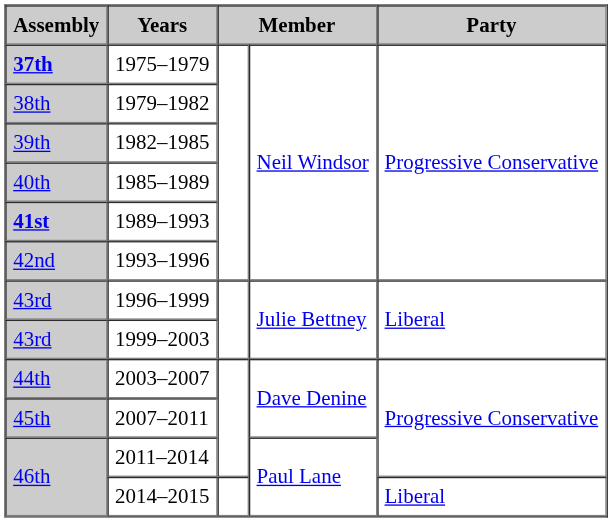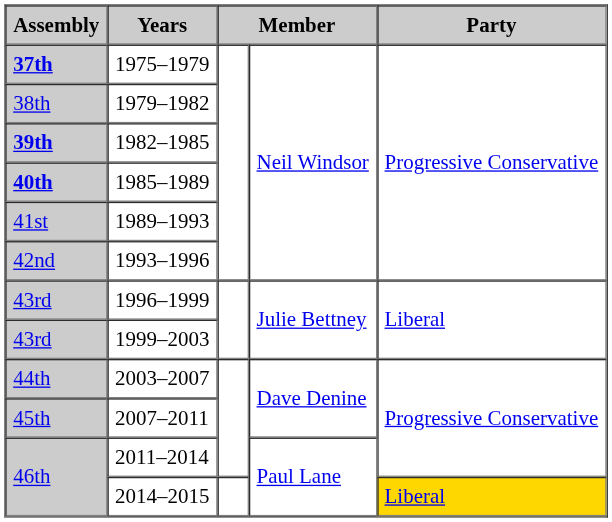(32, 142) normal -> (33, 142) bold
(32, 182) normal -> (33, 182) bold
(31, 221) bold -> (31, 221) normal
(415, 496) no background -> (415, 496) gold background
